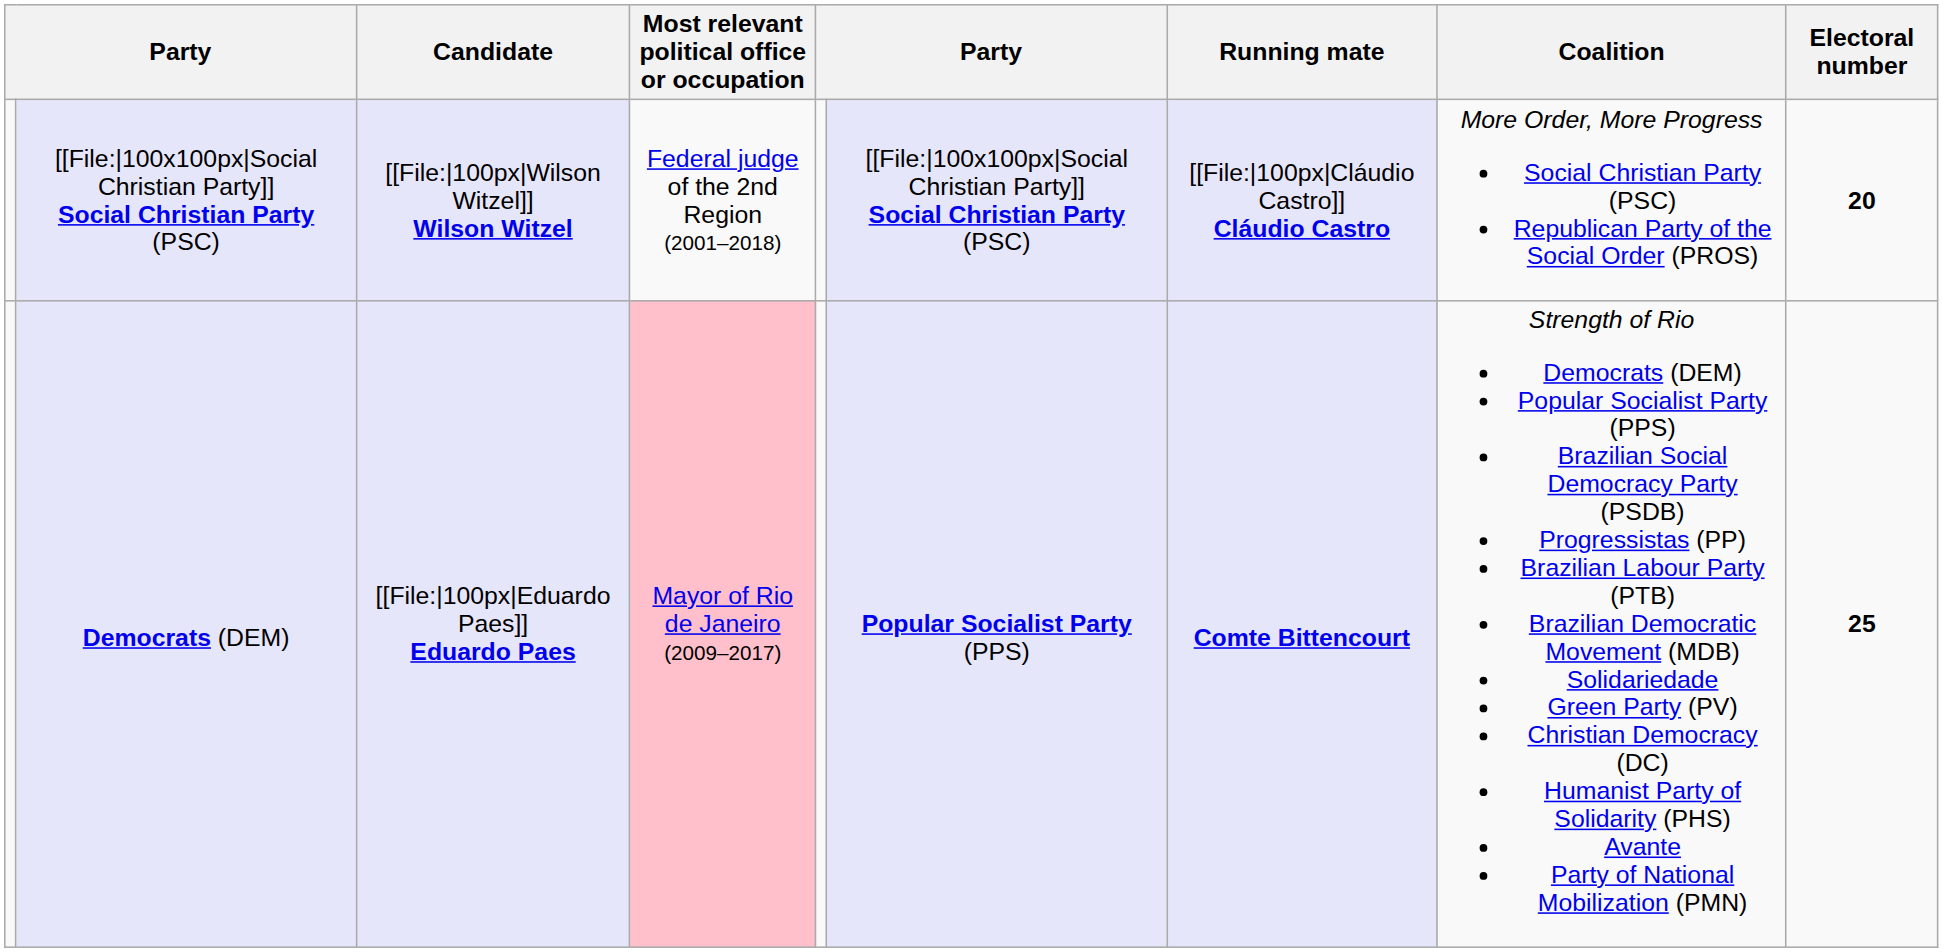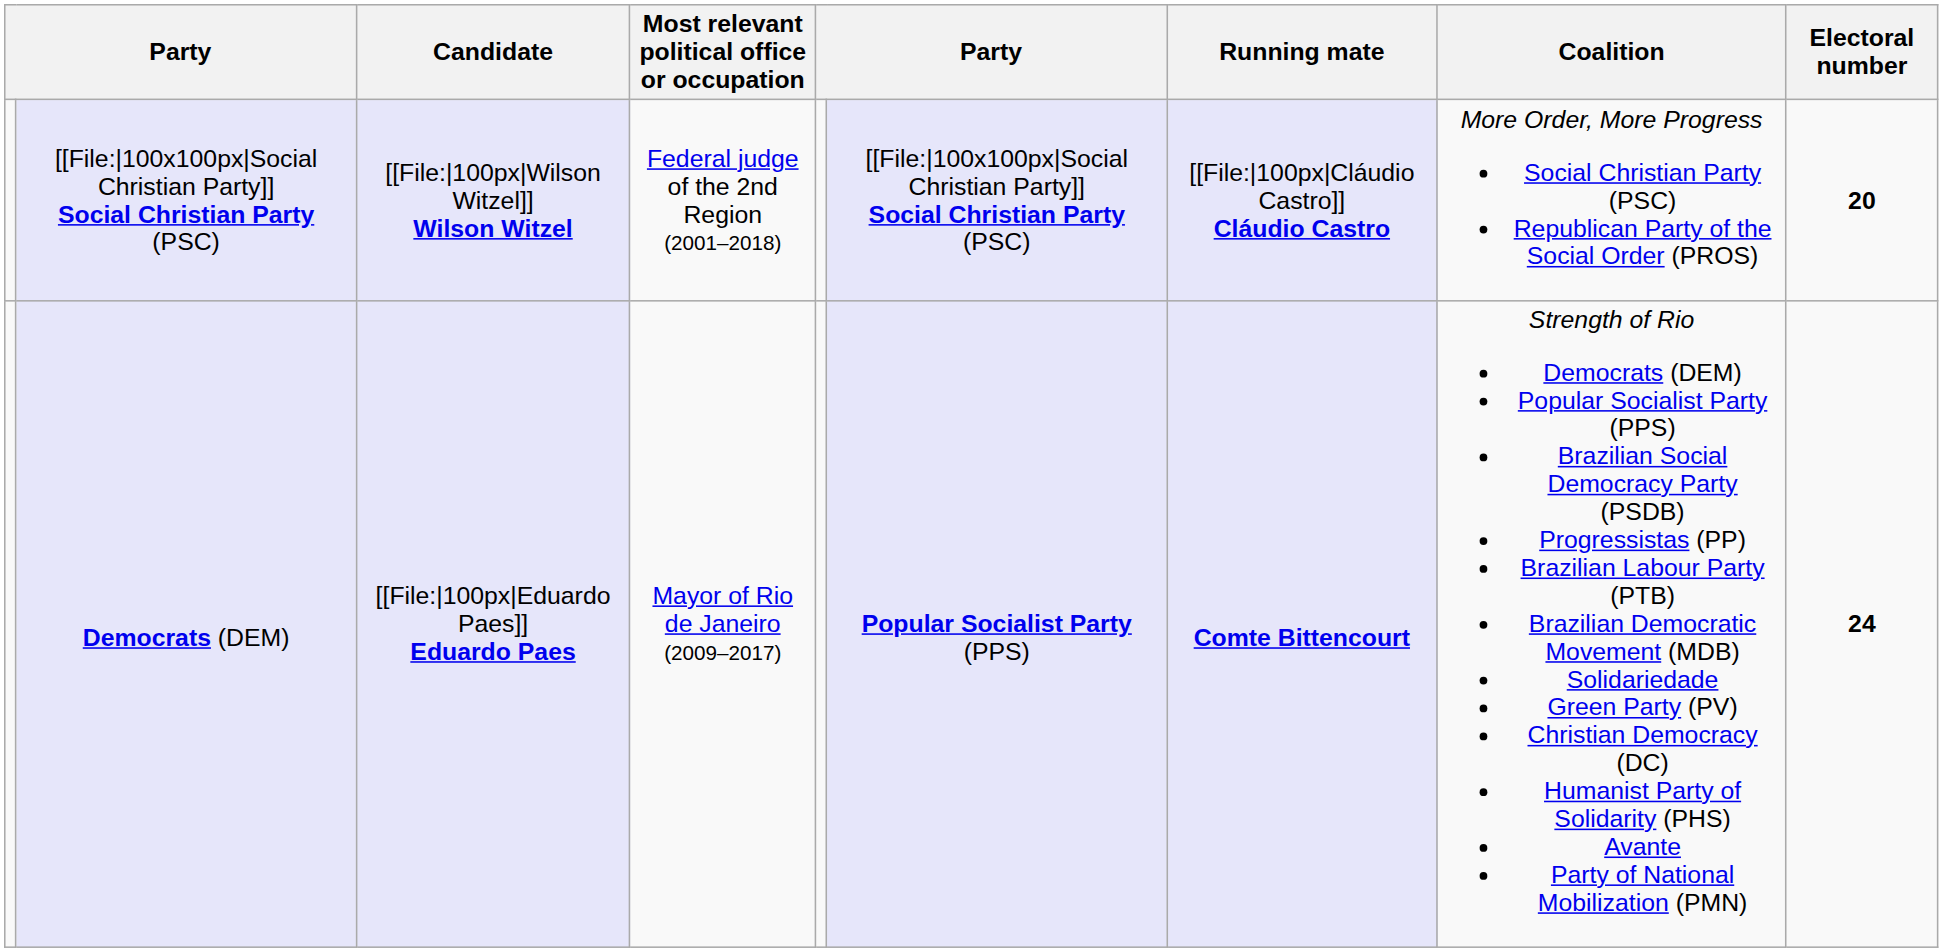(723, 623) pink background -> (723, 623) no background
(1862, 623) 25 -> (1862, 623) 24
